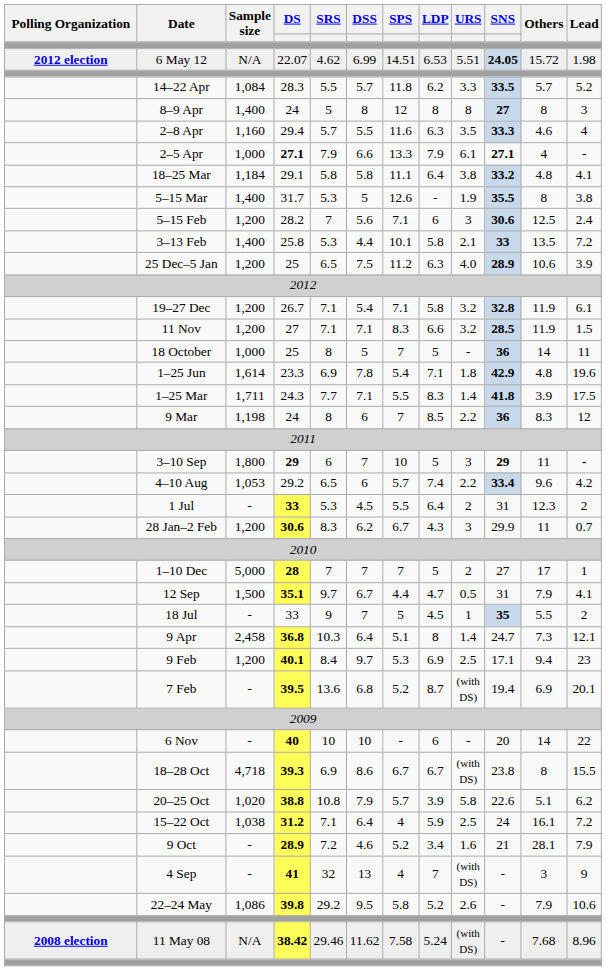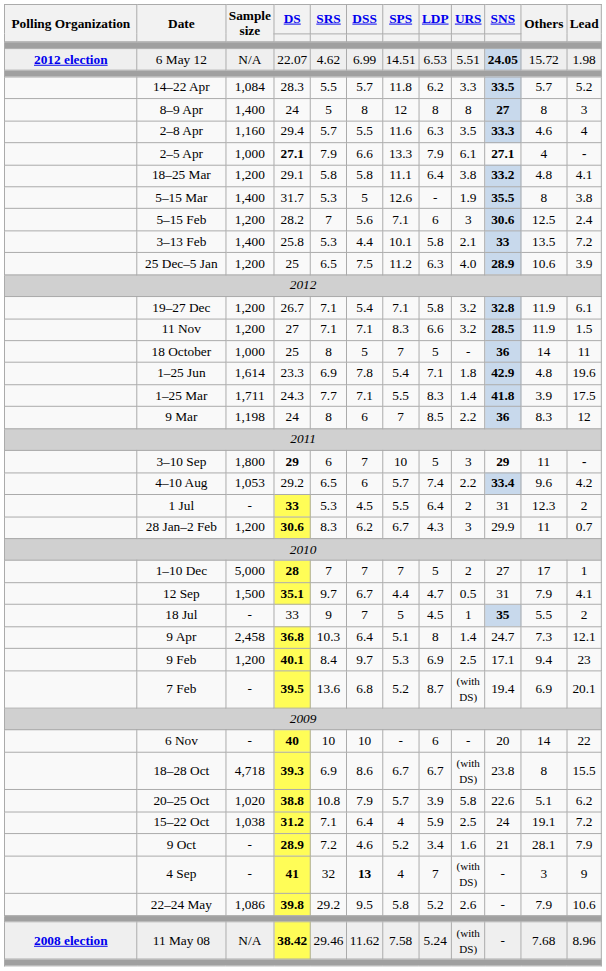(250, 175) 1,184 -> (250, 175) 1,200
(544, 822) 16.1 -> (544, 822) 19.1
(365, 874) normal -> (365, 874) bold
